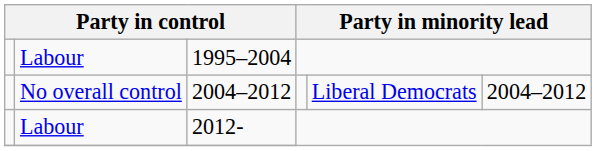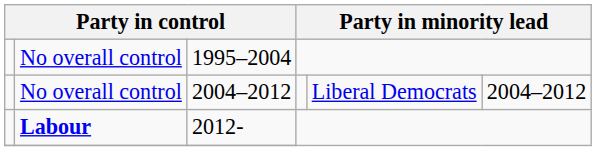(52, 57) Labour -> (101, 57) No overall control
(52, 127) normal -> (56, 127) bold
